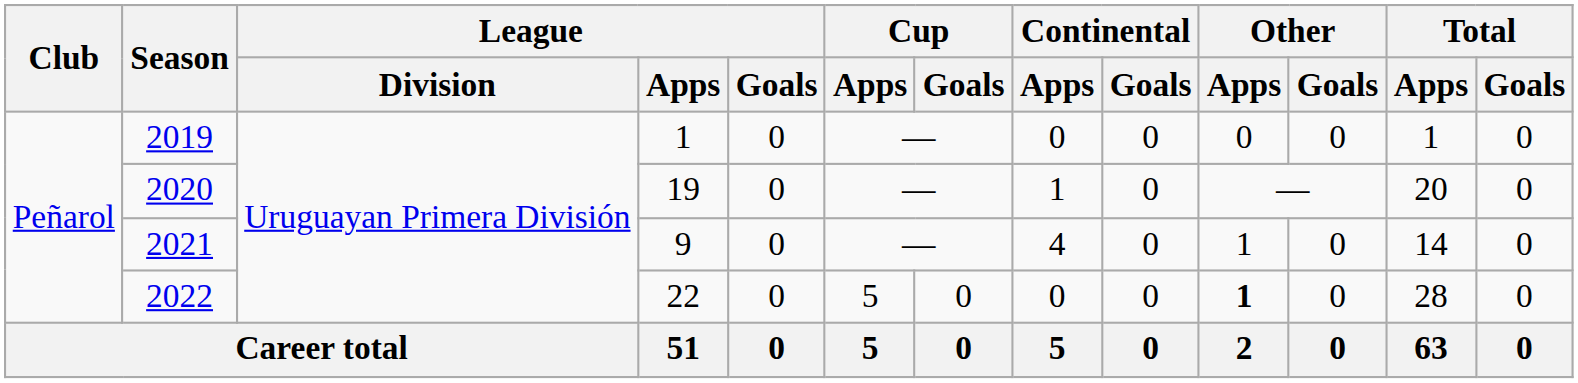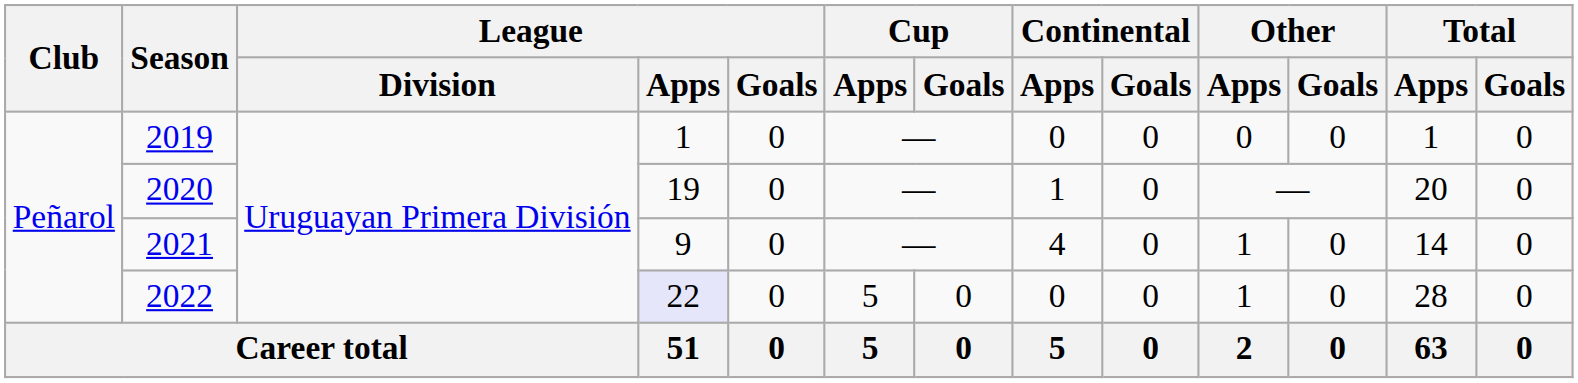(683, 296) no background -> (683, 296) lavender background
(1244, 296) bold -> (1244, 296) normal
